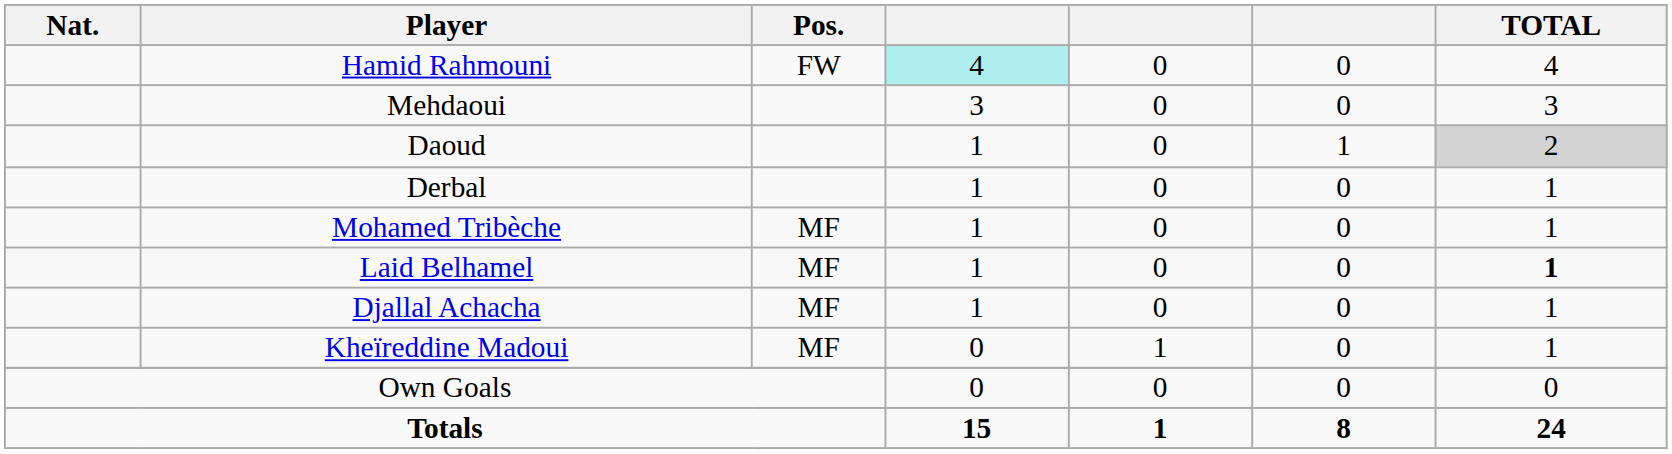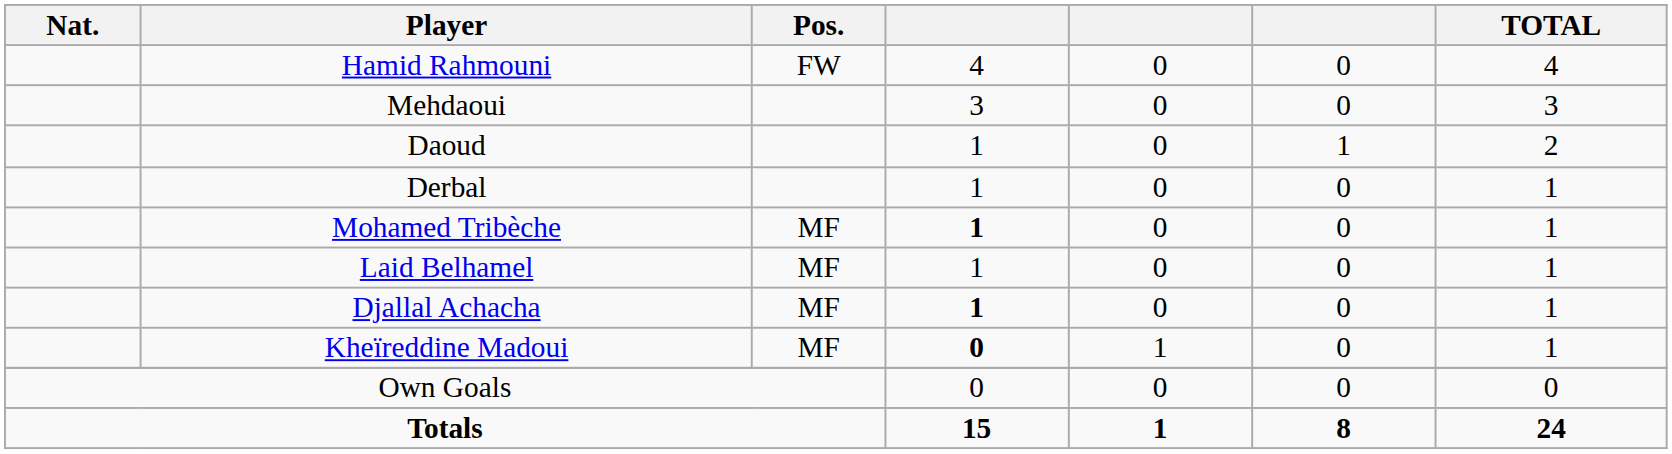(977, 65) paleturquoise background -> (977, 65) no background
(1551, 146) lightgrey background -> (1551, 146) no background
(977, 226) normal -> (977, 226) bold
(1551, 267) bold -> (1551, 267) normal
(977, 307) normal -> (977, 307) bold
(977, 347) normal -> (977, 347) bold
